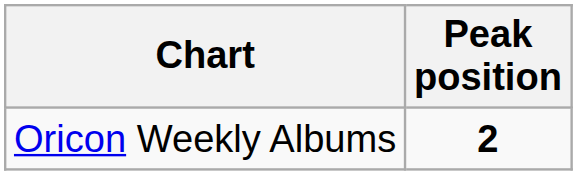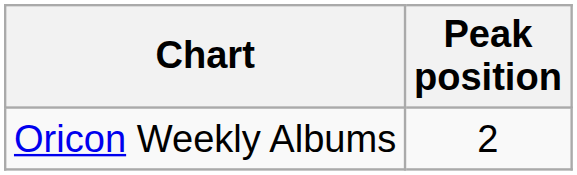(488, 137) bold -> (488, 137) normal
